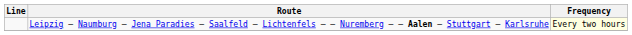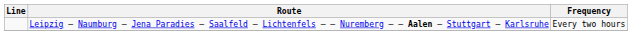(589, 24) lightyellow background -> (589, 24) no background
